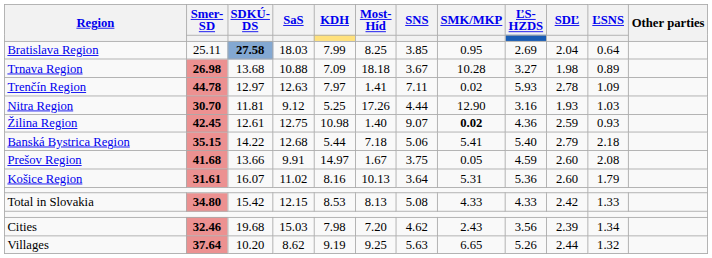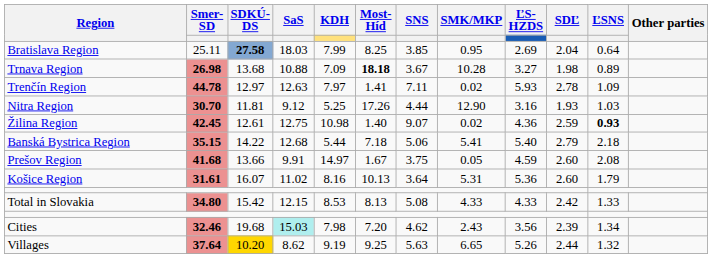(376, 69) normal -> (376, 69) bold
(471, 124) bold -> (471, 124) normal
(608, 124) normal -> (608, 124) bold
(293, 227) no background -> (293, 227) paleturquoise background
(250, 245) no background -> (250, 245) gold background
